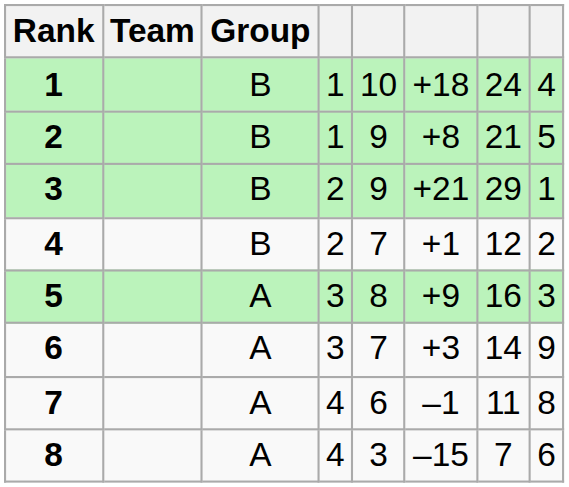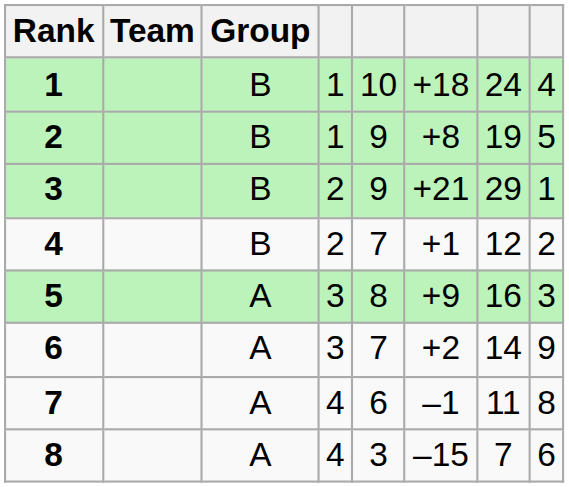(503, 137) 21 -> (503, 137) 19
(441, 349) +3 -> (441, 349) +2
